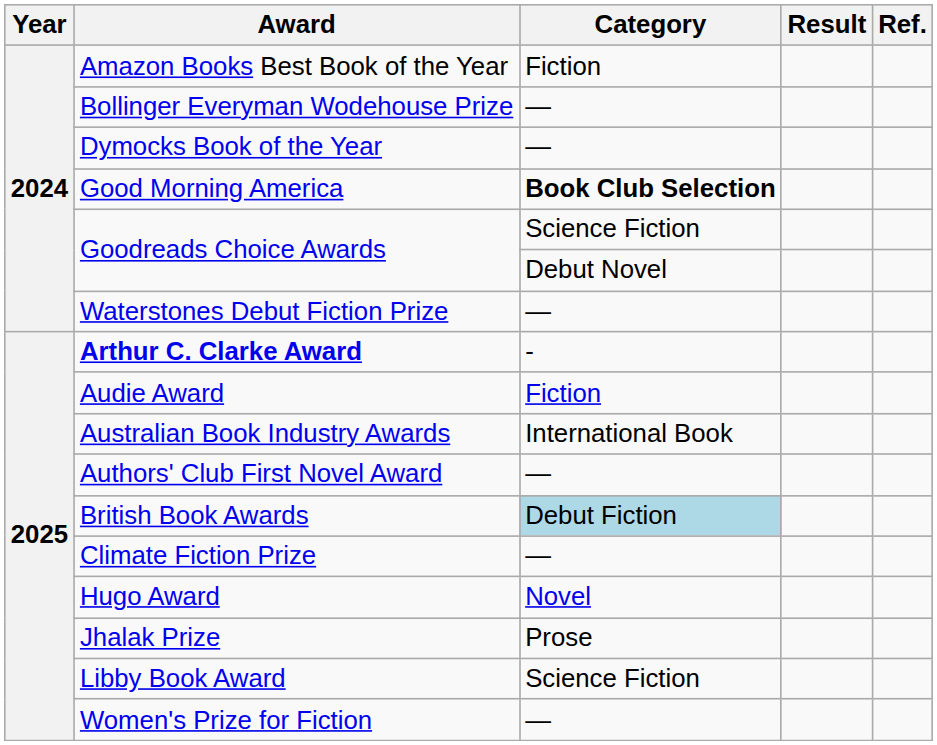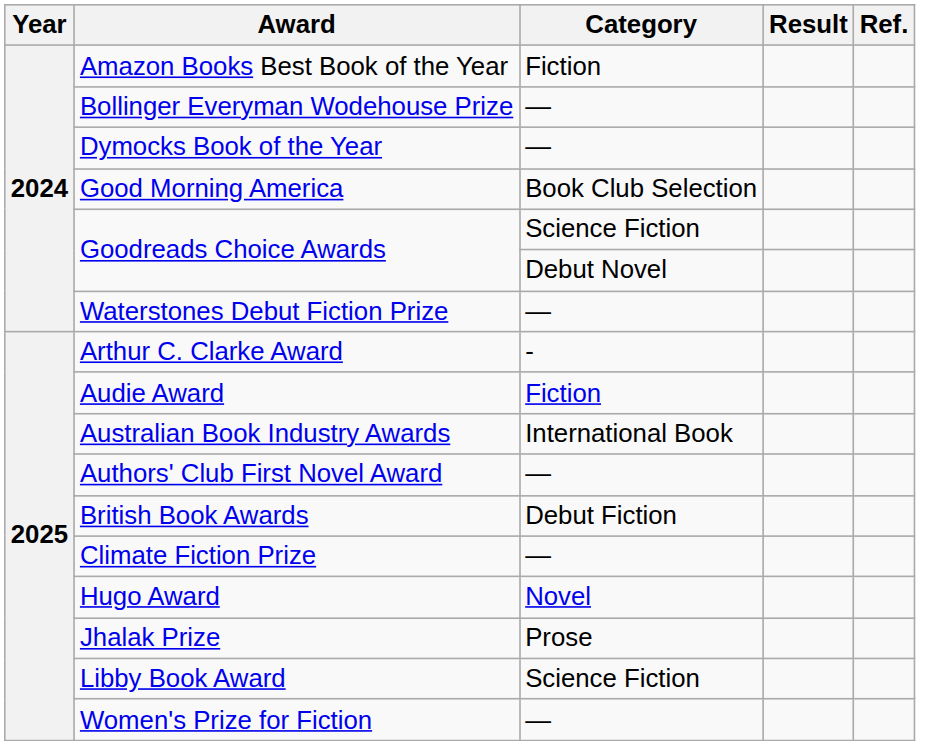(650, 188) bold -> (641, 188) normal
(221, 351) bold -> (211, 351) normal
(601, 515) lightblue background -> (601, 515) no background
